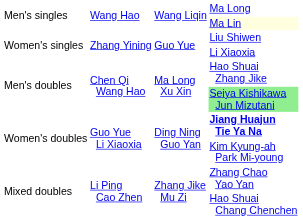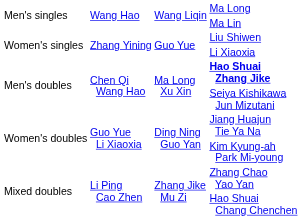(225, 23) lightyellow background -> (225, 23) no background
(238, 73) normal -> (240, 73) bold
(248, 99) lightgreen background -> (248, 99) no background
(243, 125) bold -> (240, 125) normal
